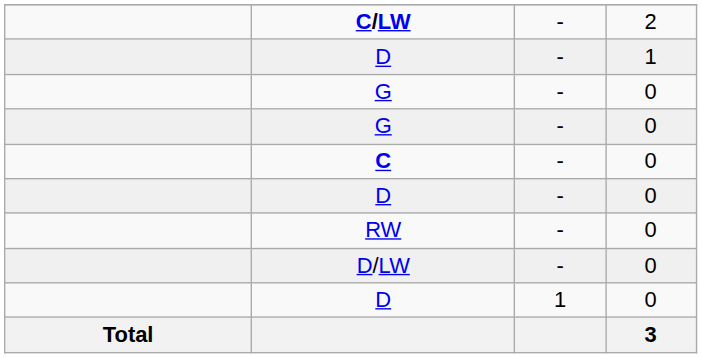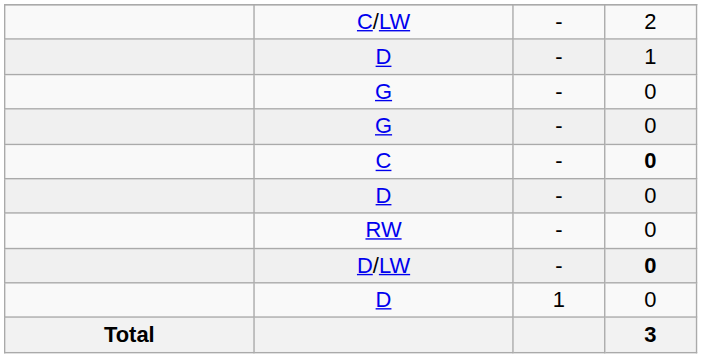(383, 21) bold -> (384, 21) normal
(383, 160) bold -> (384, 160) normal
(651, 160) normal -> (650, 160) bold
(651, 265) normal -> (650, 265) bold
